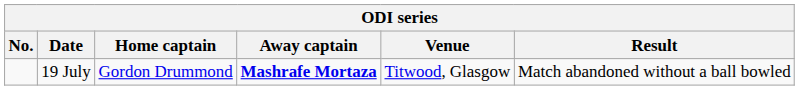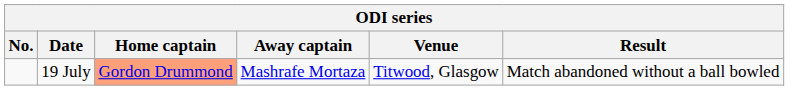(166, 71) no background -> (166, 71) lightsalmon background
(309, 71) bold -> (303, 71) normal
